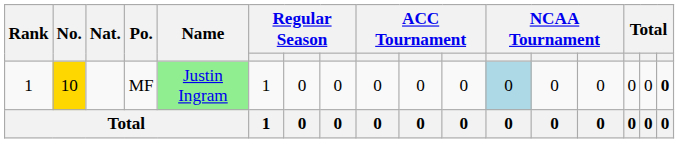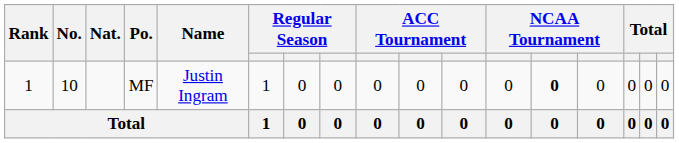(69, 85) gold background -> (69, 85) no background
(203, 85) lightgreen background -> (203, 85) no background
(508, 85) lightblue background -> (508, 85) no background
(554, 85) normal -> (554, 85) bold
(665, 85) bold -> (665, 85) normal
